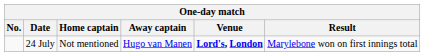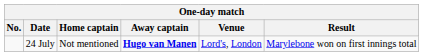(158, 43) normal -> (160, 43) bold
(230, 43) bold -> (231, 43) normal
